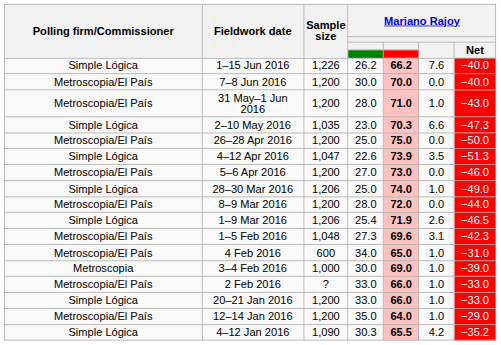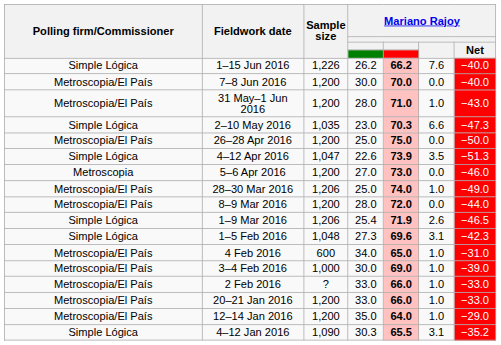(103, 173) Metroscopia/El País -> (103, 173) Metroscopia
(103, 189) Simple Lógica -> (103, 189) Metroscopia/El País
(103, 237) Metroscopia/El País -> (103, 237) Simple Lógica
(103, 269) Metroscopia -> (103, 269) Metroscopia/El País
(103, 301) Simple Lógica -> (103, 301) Metroscopia/El País
(437, 333) 4.2 -> (437, 333) 3.1
